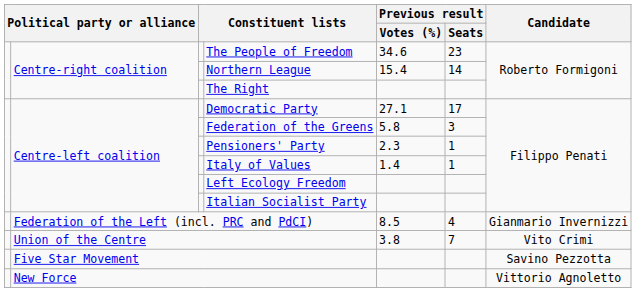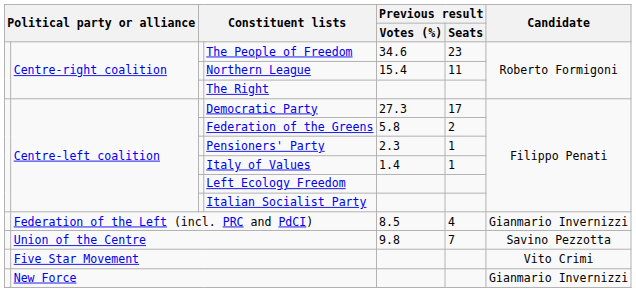(455, 70) 14 -> (455, 70) 11
(393, 108) 27.1 -> (393, 108) 27.3
(452, 127) 3 -> (452, 127) 2
(389, 240) 3.8 -> (389, 240) 9.8
(559, 240) Vito Crimi -> (559, 240) Savino Pezzotta
(559, 259) Savino Pezzotta -> (559, 259) Vito Crimi
(559, 278) Vittorio Agnoletto -> (559, 278) Gianmario Invernizzi
